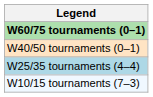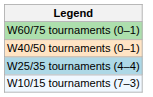(76, 30) bold -> (73, 30) normal
